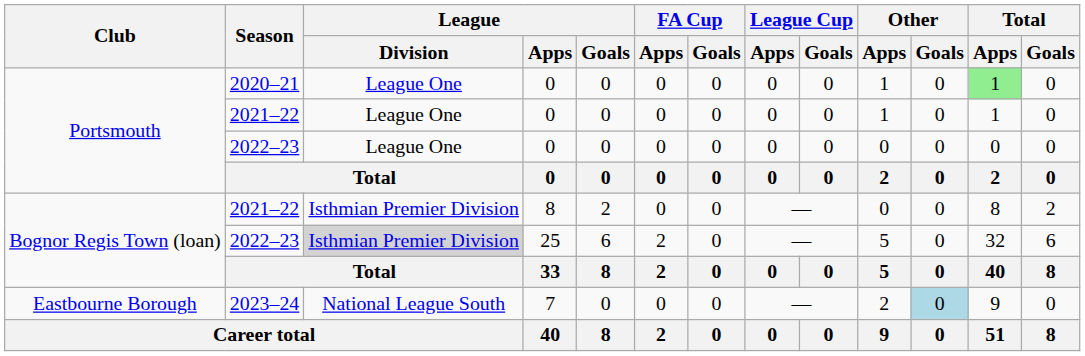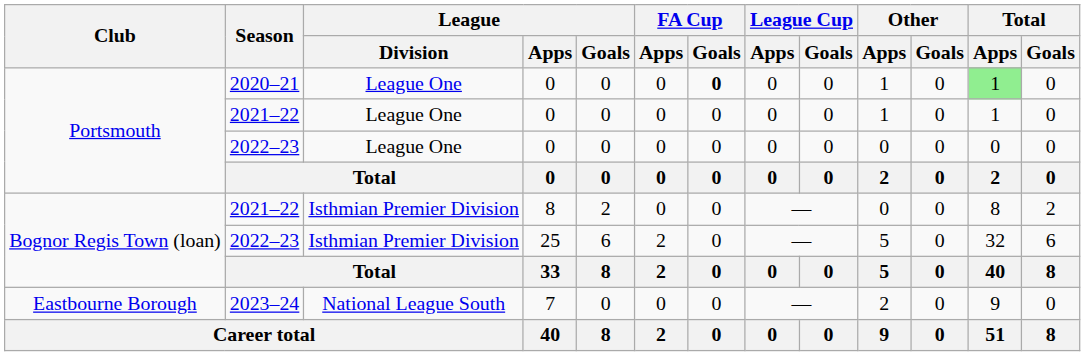(717, 83) normal -> (717, 83) bold
(414, 240) lightgrey background -> (414, 240) no background
(940, 303) lightblue background -> (940, 303) no background
